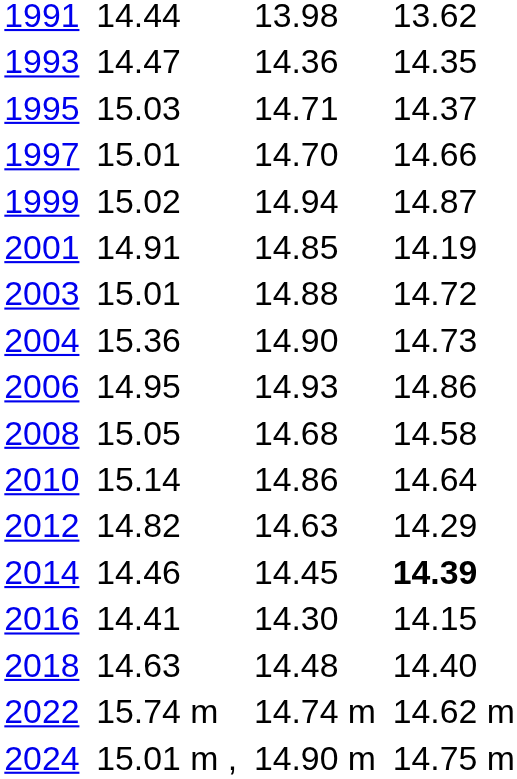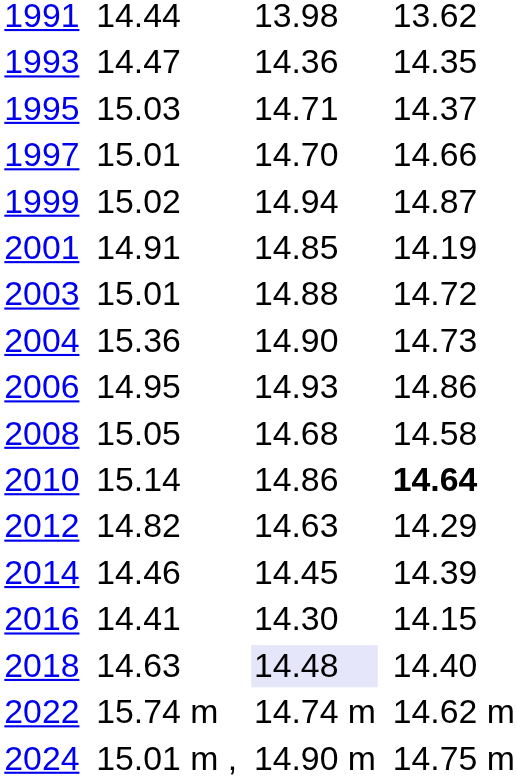(435, 479) normal -> (435, 479) bold
(435, 572) bold -> (435, 572) normal
(296, 665) no background -> (296, 665) lavender background
